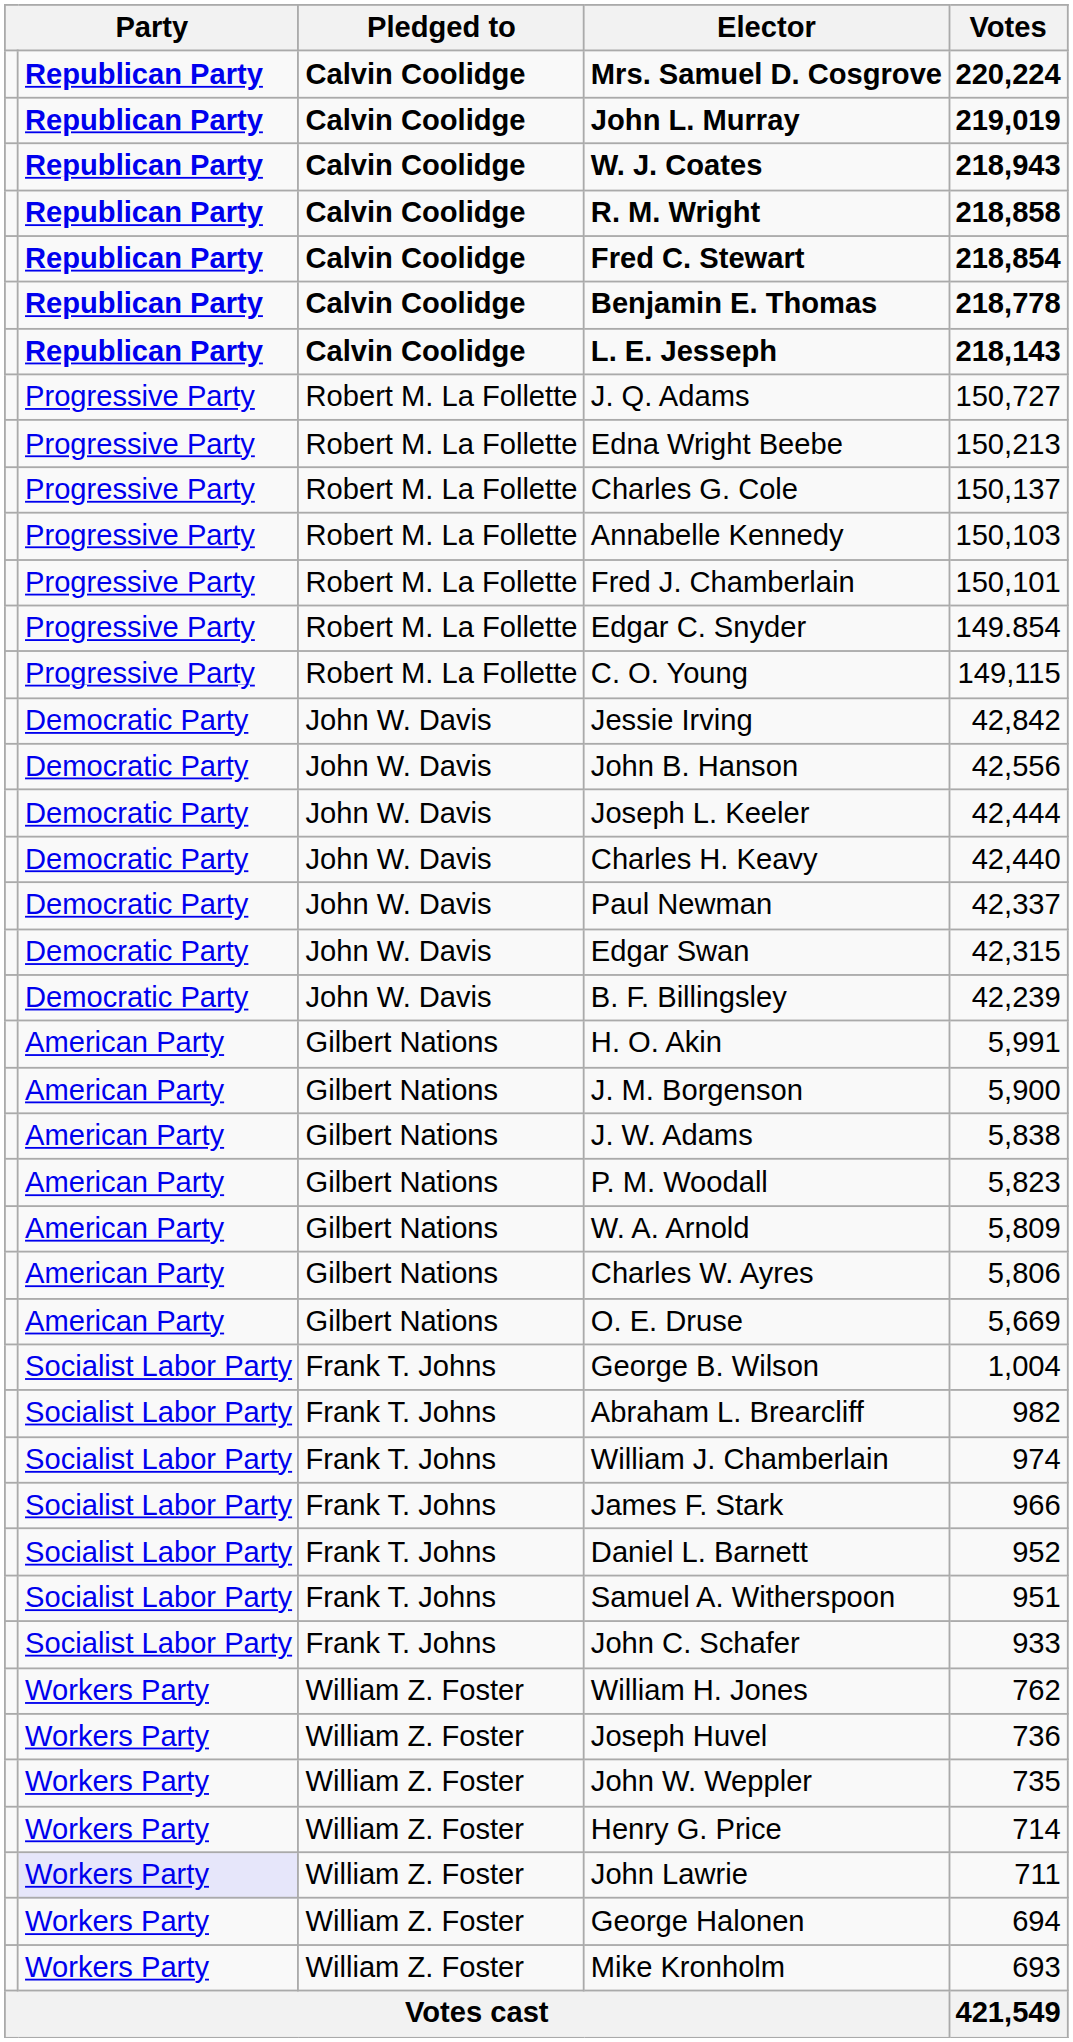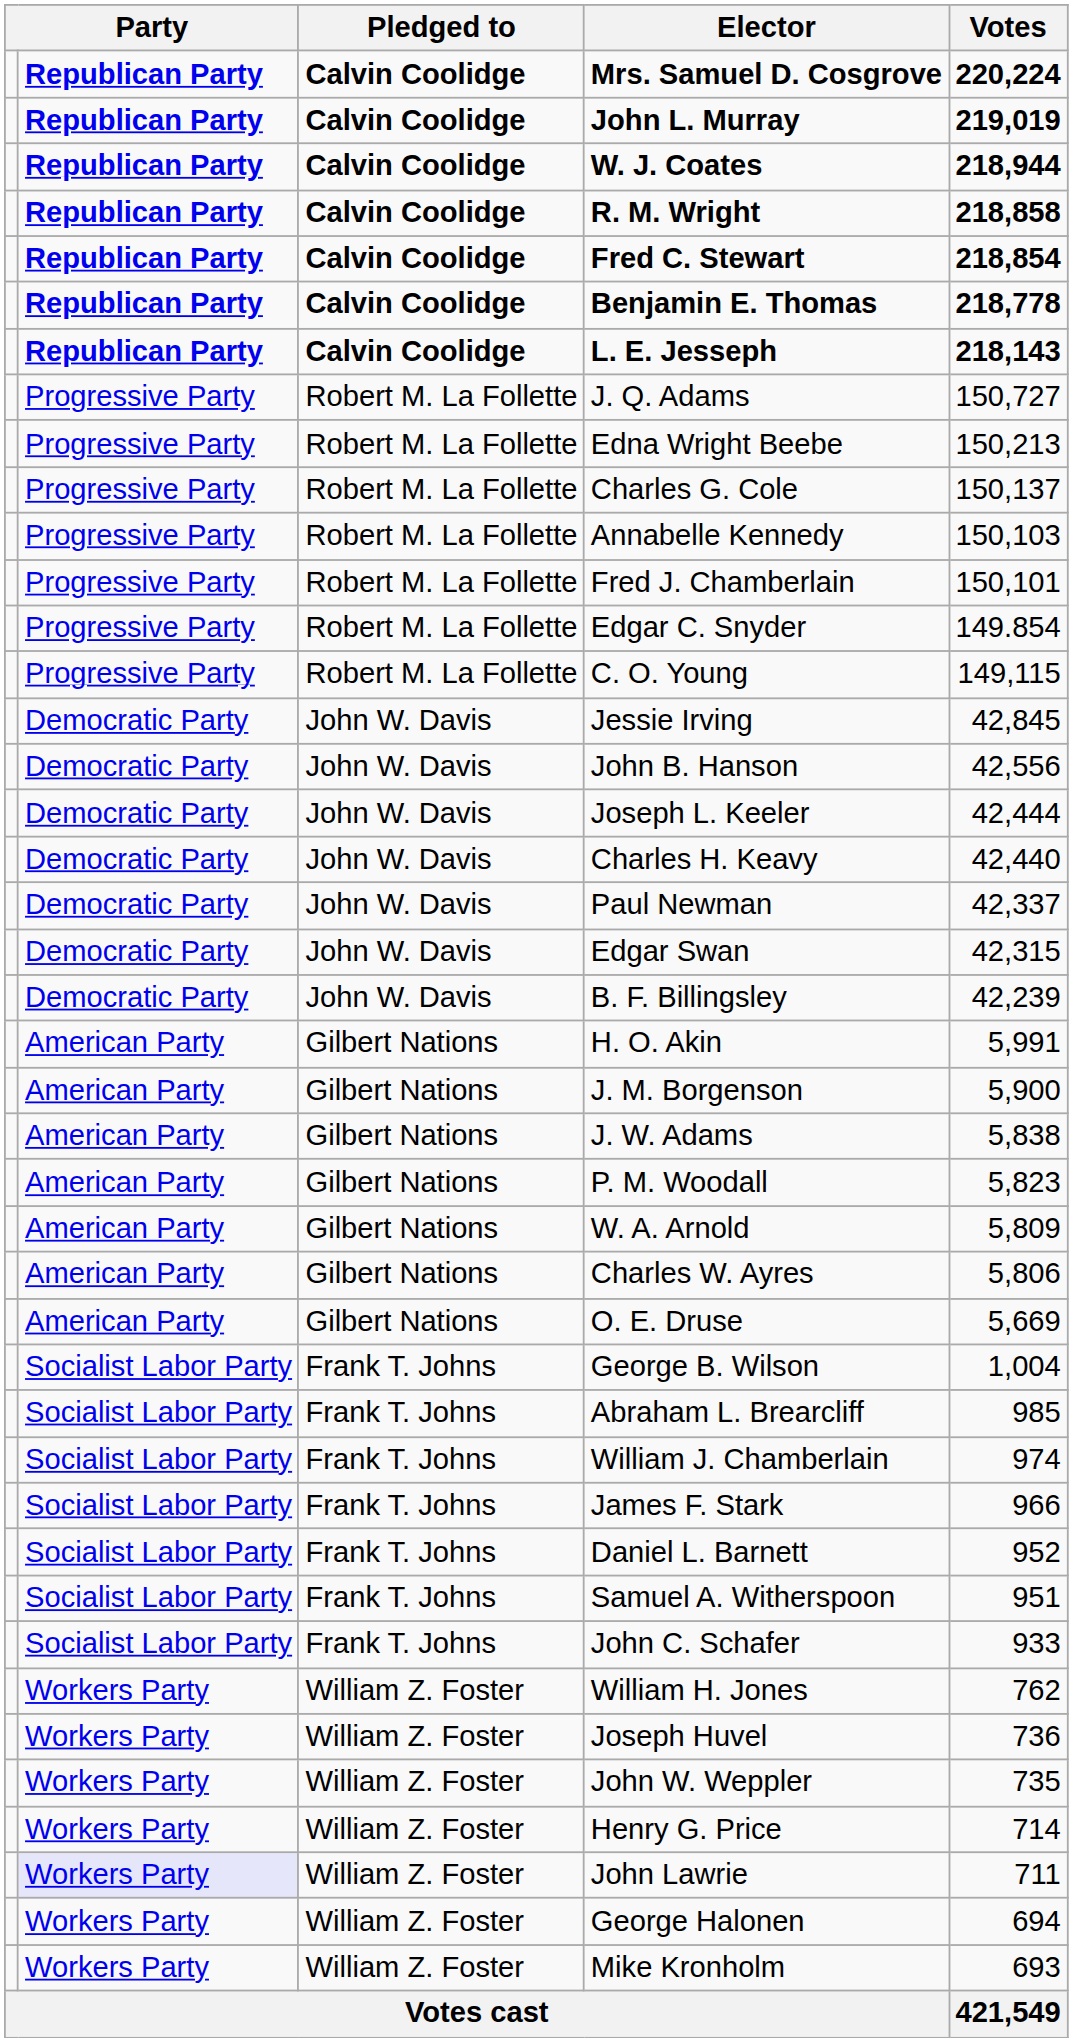(1008, 166) 218,943 -> (1008, 166) 218,944
(1016, 720) 42,842 -> (1016, 720) 42,845
(1036, 1413) 982 -> (1036, 1413) 985
